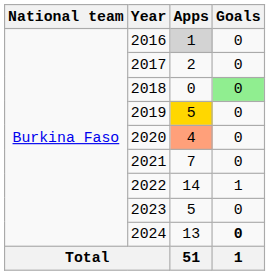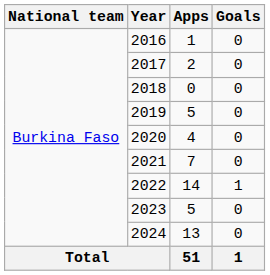(191, 41) lightgrey background -> (191, 41) no background
(238, 89) lightgreen background -> (238, 89) no background
(191, 113) gold background -> (191, 113) no background
(191, 137) lightsalmon background -> (191, 137) no background
(238, 234) bold -> (238, 234) normal
